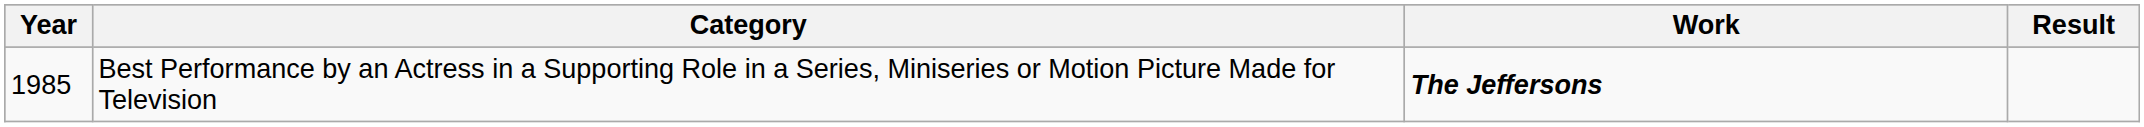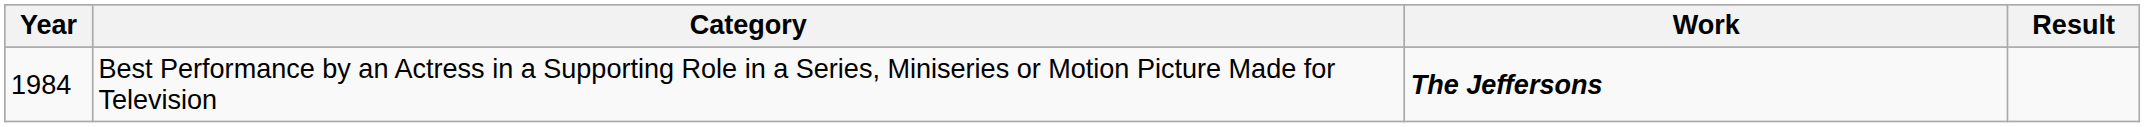(41, 84) 1985 -> (41, 84) 1984
